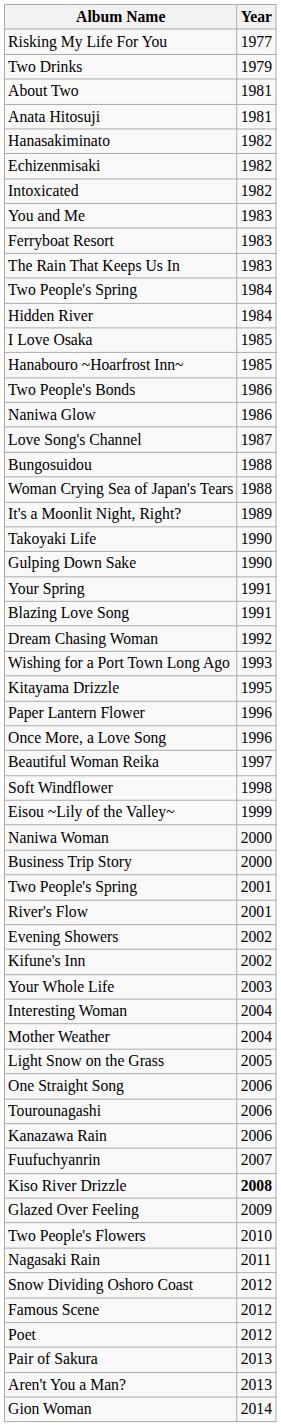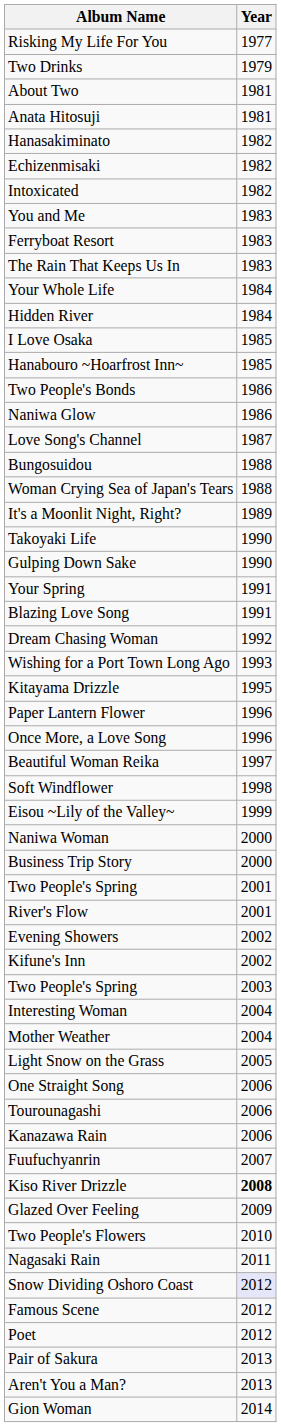(73, 290) Two People's Spring -> (61, 290) Your Whole Life
(61, 986) Your Whole Life -> (73, 986) Two People's Spring
(256, 1285) no background -> (256, 1285) lavender background
